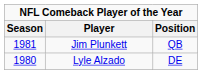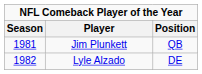(25, 61) 1980 -> (25, 61) 1982
